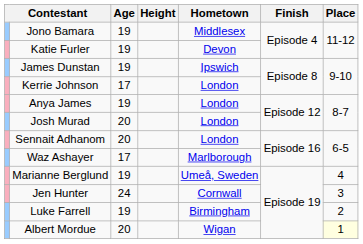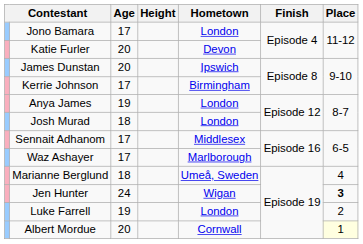(124, 31) 19 -> (124, 31) 17
(220, 31) Middlesex -> (220, 31) London
(124, 49) 19 -> (124, 49) 20
(124, 67) 19 -> (124, 67) 20
(220, 85) London -> (220, 85) Birmingham
(124, 121) 20 -> (124, 121) 18
(124, 139) 20 -> (124, 139) 17
(220, 139) London -> (220, 139) Middlesex
(124, 175) 19 -> (124, 175) 18
(220, 193) Cornwall -> (220, 193) Wigan
(341, 193) normal -> (341, 193) bold
(220, 211) Birmingham -> (220, 211) London
(220, 229) Wigan -> (220, 229) Cornwall
